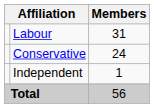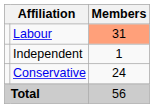(119, 34) no background -> (119, 34) lightsalmon background
rows swapped: (49, 53) <-> (48, 73)
